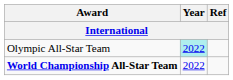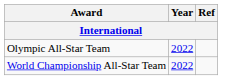(194, 48) paleturquoise background -> (182, 48) no background
(92, 65) bold -> (86, 65) normal
